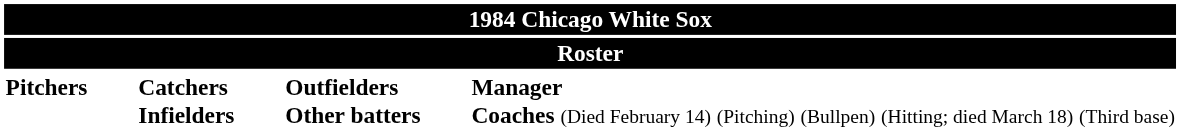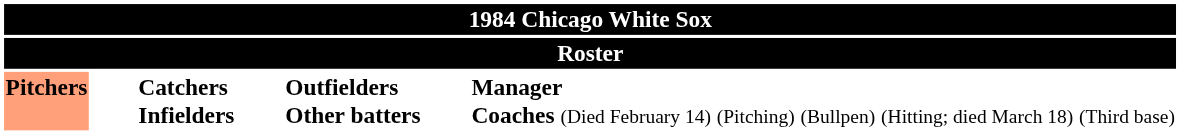(47, 86) no background -> (47, 86) lightsalmon background
